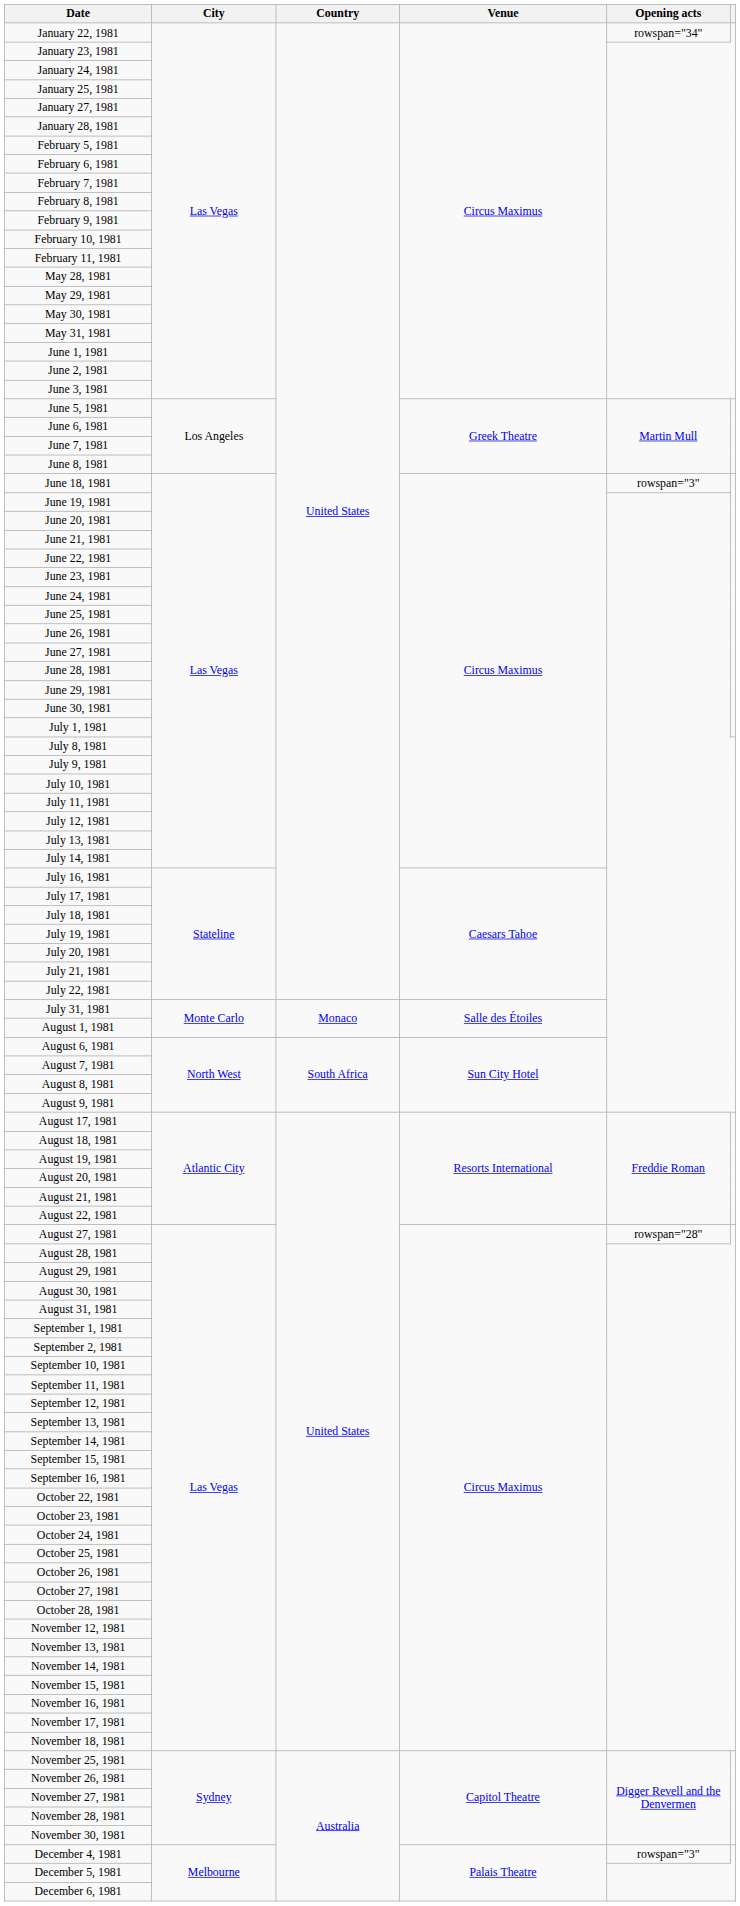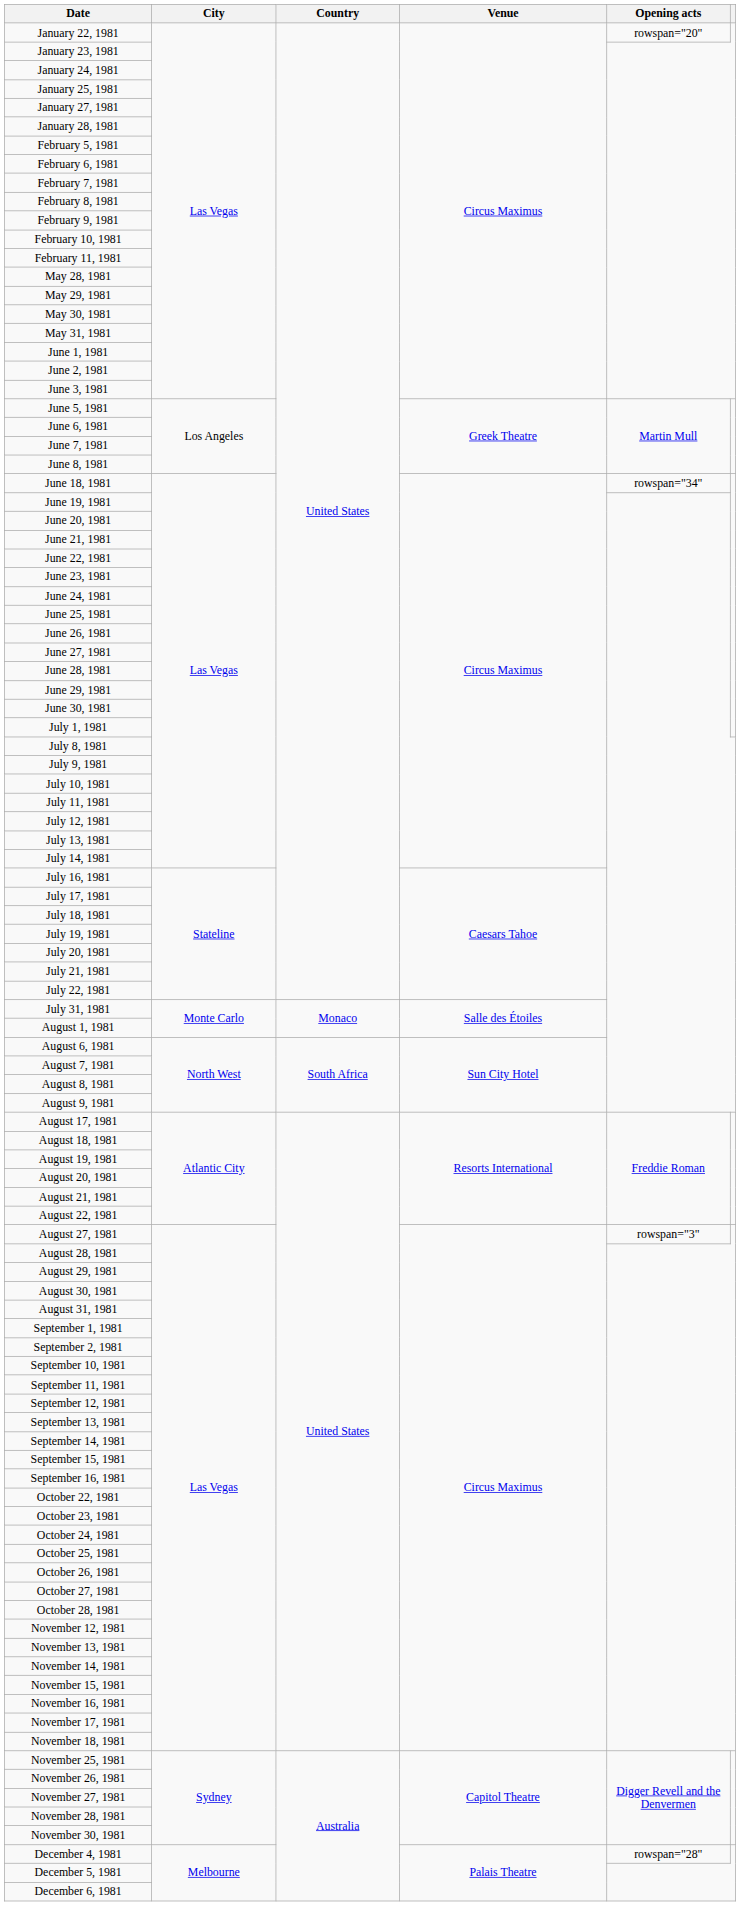(668, 32) rowspan="34" -> (668, 32) rowspan="20"
(668, 483) rowspan="3" -> (668, 483) rowspan="34"
(668, 1234) rowspan="28" -> (668, 1234) rowspan="3"
(668, 1854) rowspan="3" -> (668, 1854) rowspan="28"
